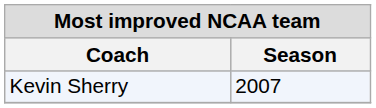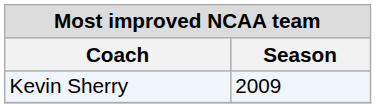(258, 87) 2007 -> (258, 87) 2009
